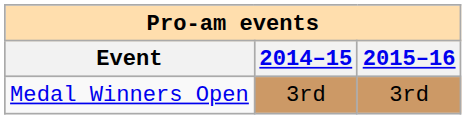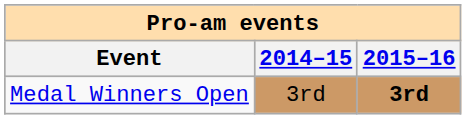(409, 95) normal -> (409, 95) bold
